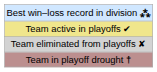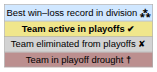(79, 29) normal -> (78, 29) bold
